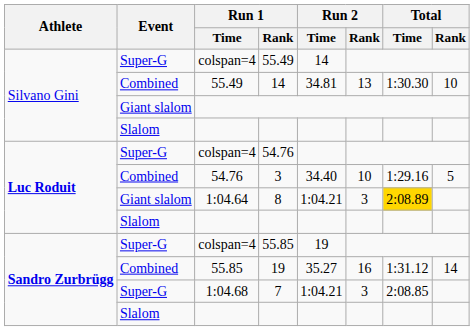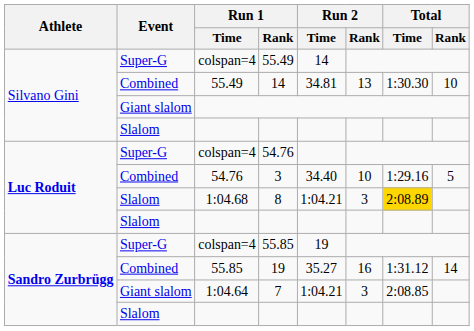(156, 199) Giant slalom -> (140, 199) Slalom
(227, 199) 1:04.64 -> (227, 199) 1:04.68
(143, 291) Super-G -> (156, 291) Giant slalom
(227, 291) 1:04.68 -> (227, 291) 1:04.64
